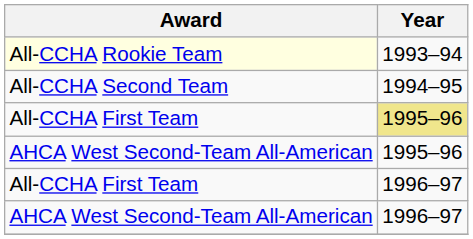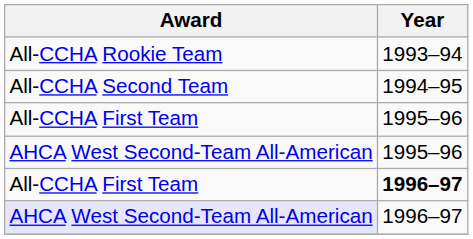(116, 53) lightyellow background -> (116, 53) no background
(422, 119) khaki background -> (422, 119) no background
(422, 184) normal -> (422, 184) bold
(191, 217) no background -> (191, 217) lavender background
